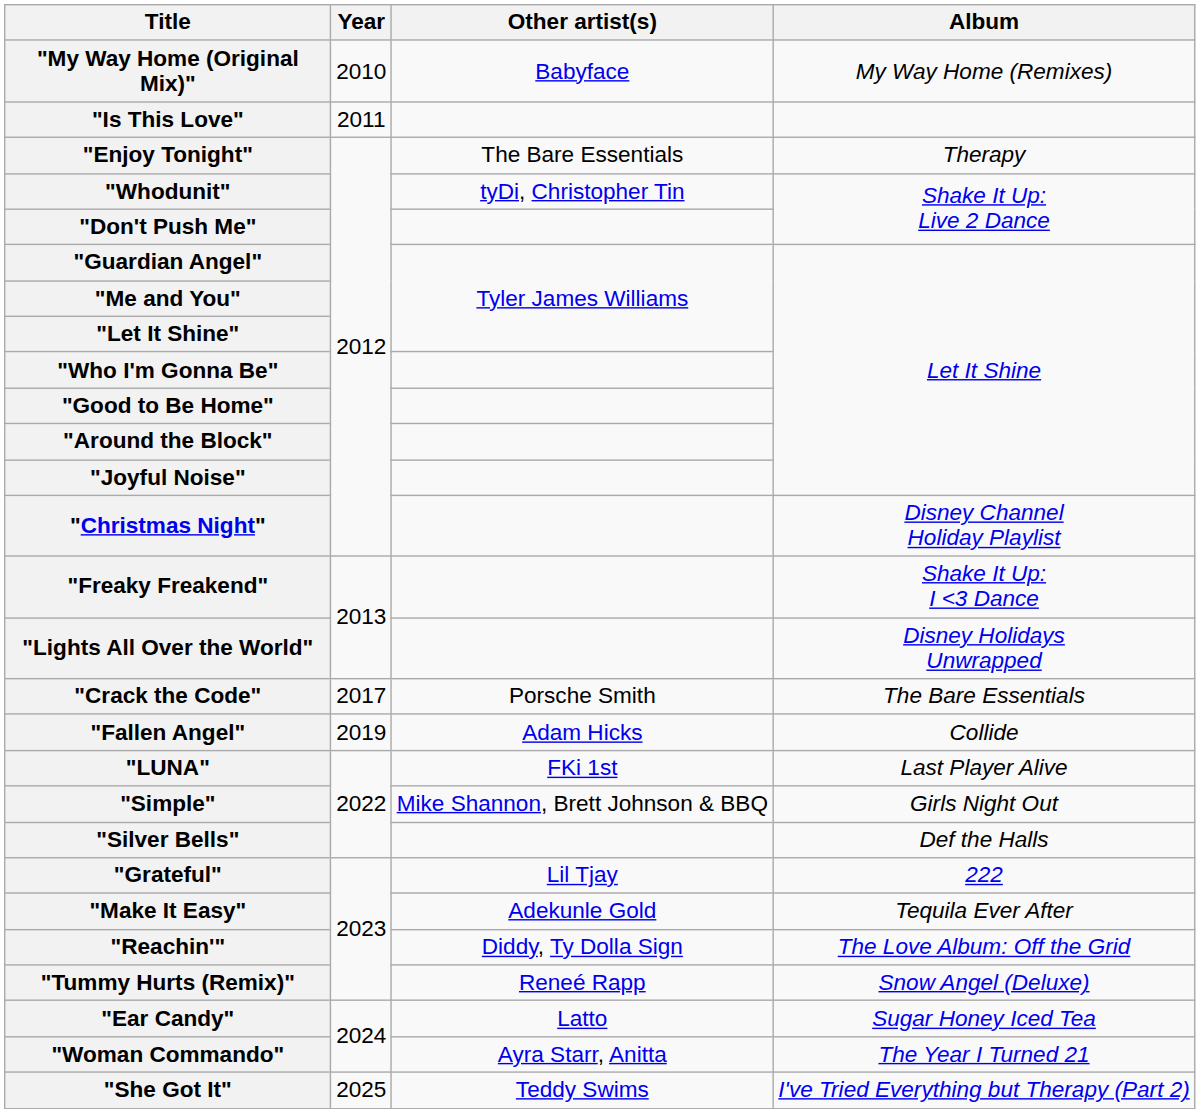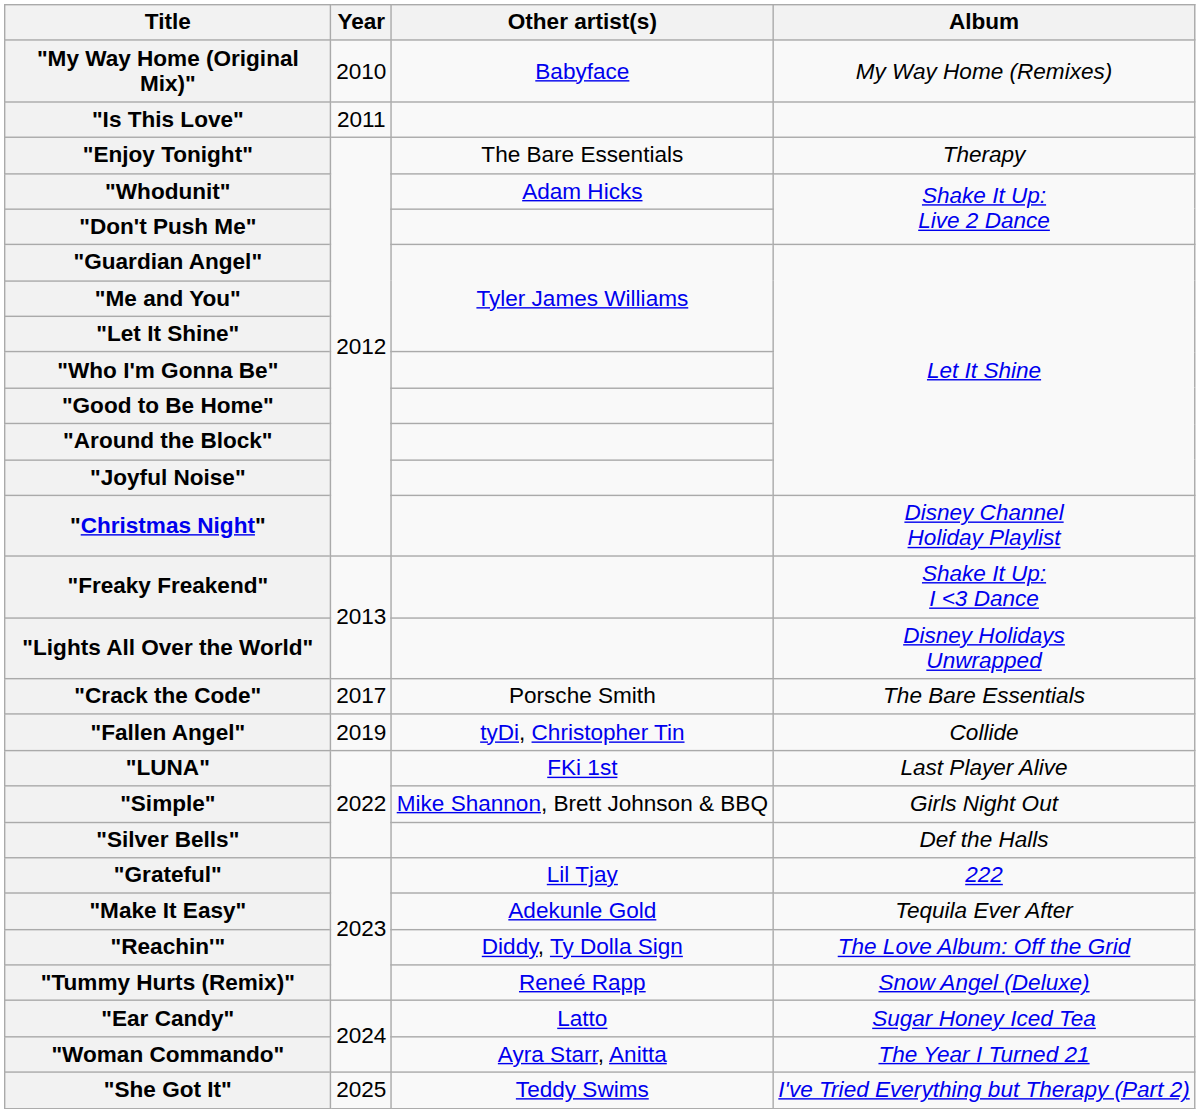(582, 190) tyDi, Christopher Tin -> (582, 190) Adam Hicks
(582, 732) Adam Hicks -> (582, 732) tyDi, Christopher Tin
